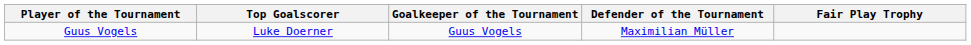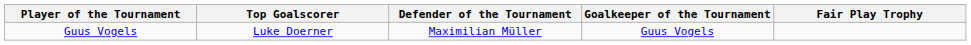columns swapped: (485, 13) <-> (677, 13)
